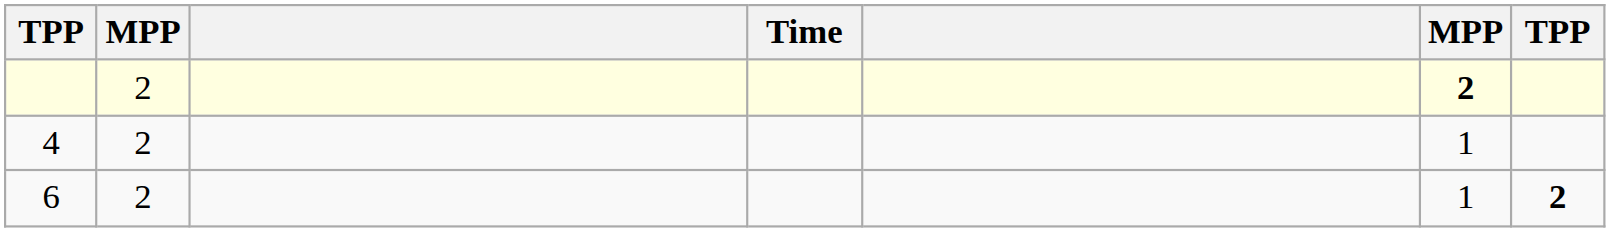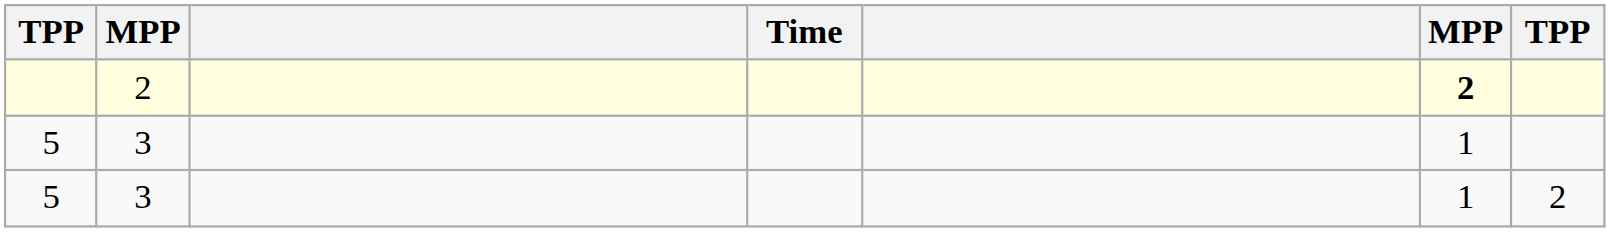(51, 142) 4 -> (51, 142) 5
(143, 142) 2 -> (143, 142) 3
(51, 197) 6 -> (51, 197) 5
(143, 197) 2 -> (143, 197) 3
(1558, 197) bold -> (1558, 197) normal
